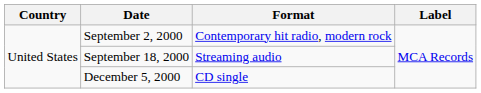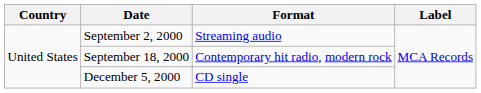(293, 35) Contemporary hit radio, modern rock -> (238, 35) Streaming audio
(238, 56) Streaming audio -> (293, 56) Contemporary hit radio, modern rock
